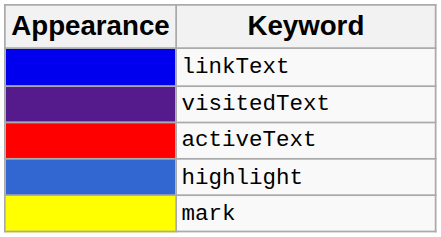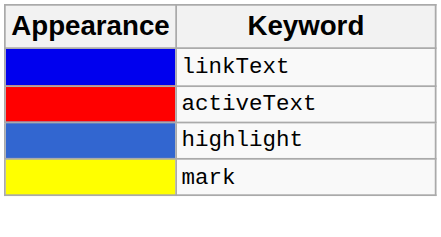- row: (256, 104)
